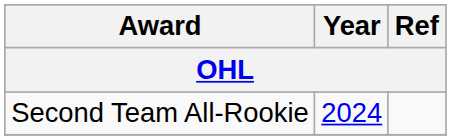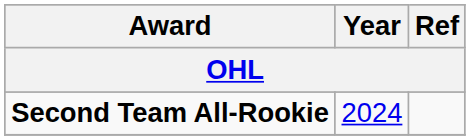(160, 112) normal -> (170, 112) bold
